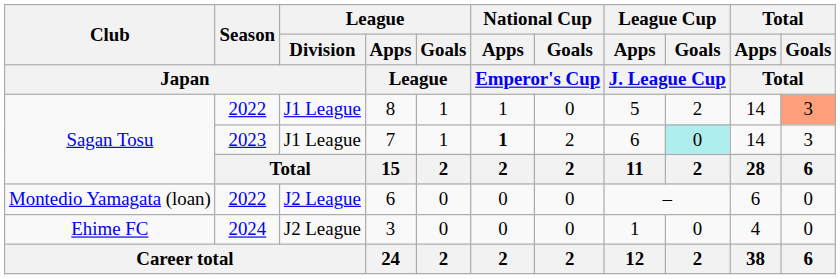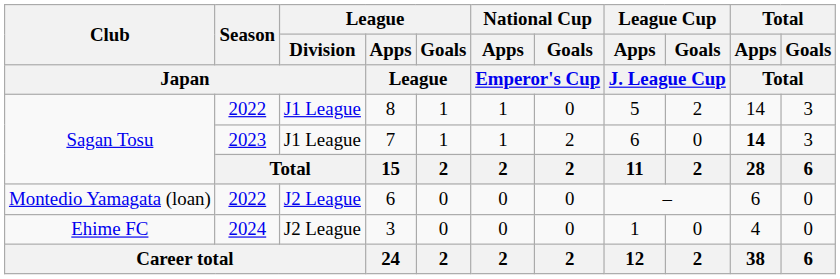(808, 109) lightsalmon background -> (808, 109) no background
(503, 139) bold -> (503, 139) normal
(698, 139) paleturquoise background -> (698, 139) no background
(756, 139) normal -> (756, 139) bold
